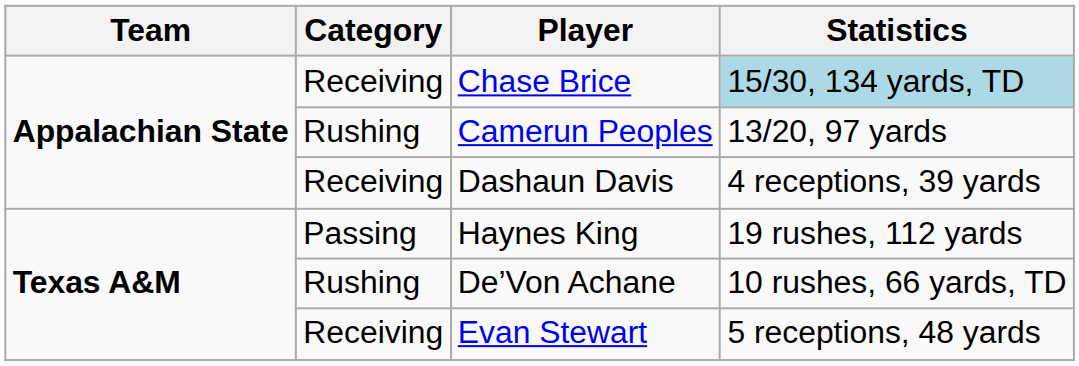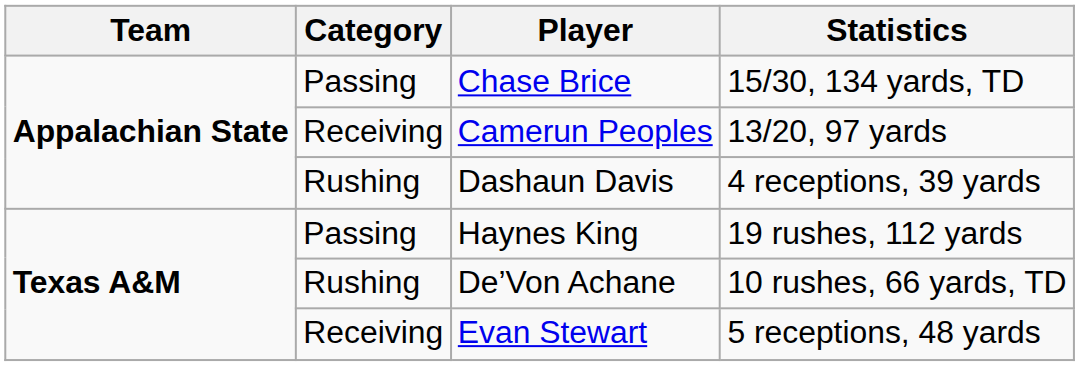(373, 81) Receiving -> (360, 81) Passing
(876, 81) lightblue background -> (876, 81) no background
(362, 131) Rushing -> (373, 131) Receiving
(373, 182) Receiving -> (362, 182) Rushing
